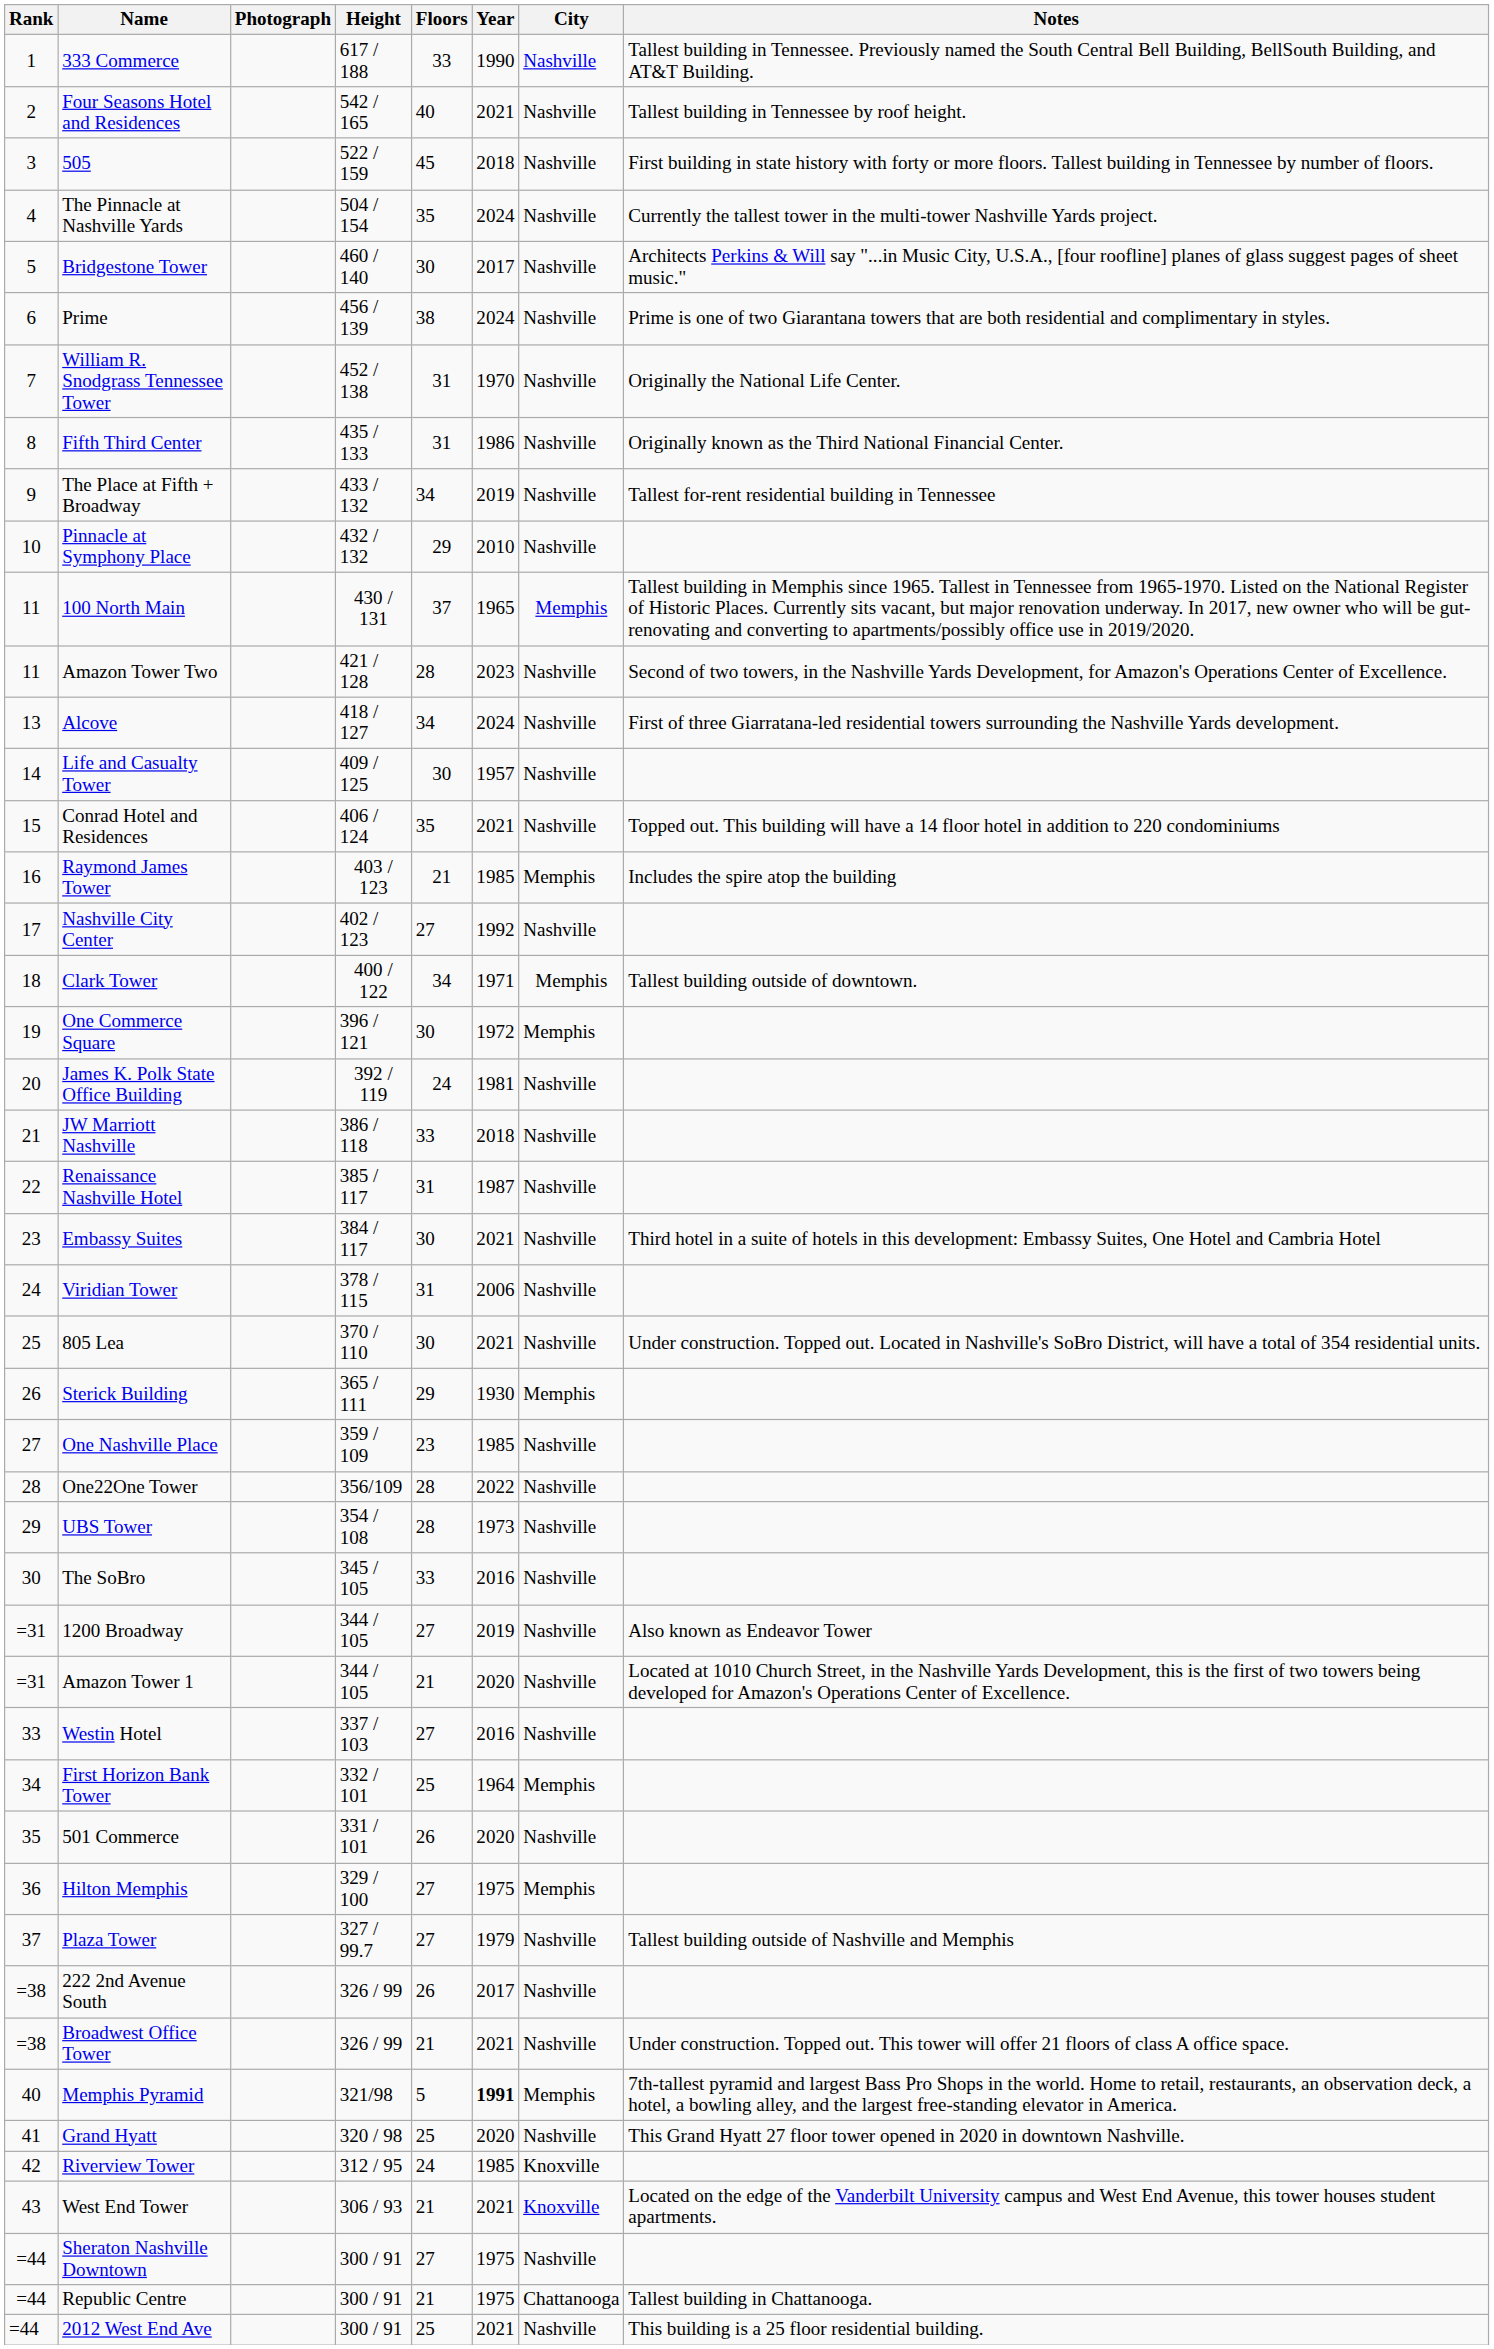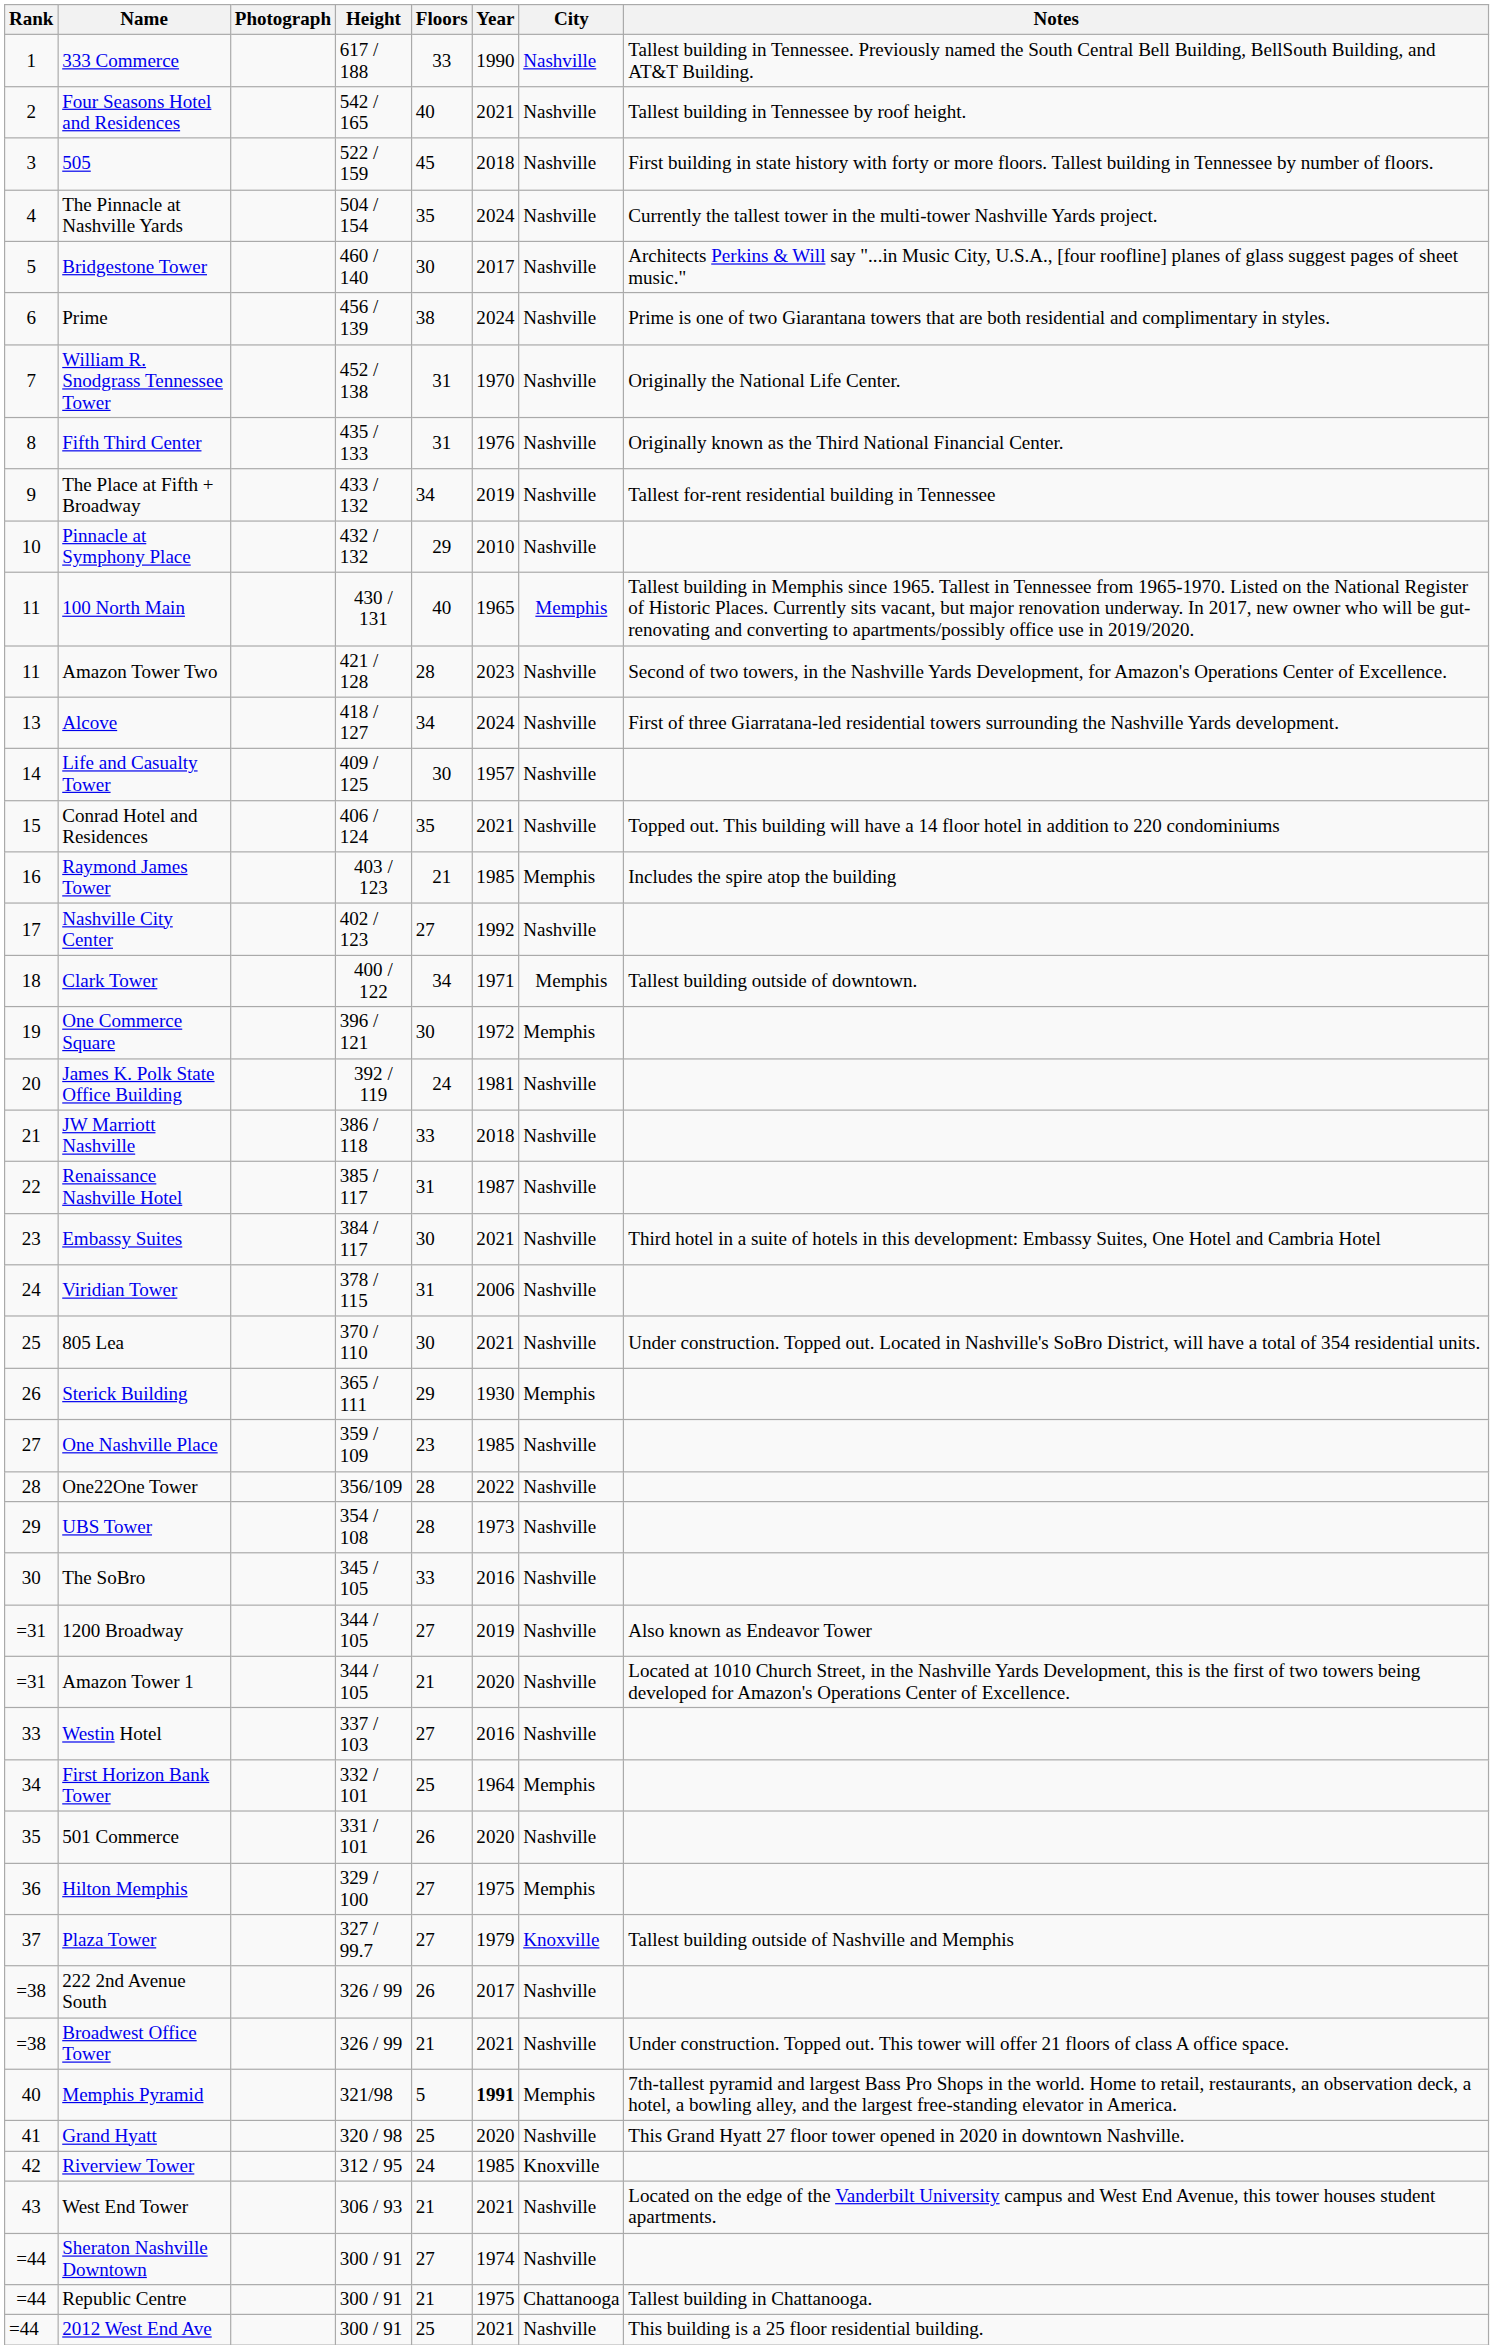(495, 443) 1986 -> (495, 443) 1976
(442, 608) 37 -> (442, 608) 40
(560, 1940) Nashville -> (561, 1940) Knoxville
(561, 2206) Knoxville -> (560, 2206) Nashville
(495, 2258) 1975 -> (495, 2258) 1974
